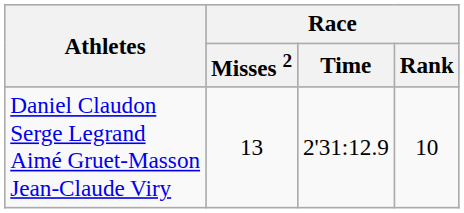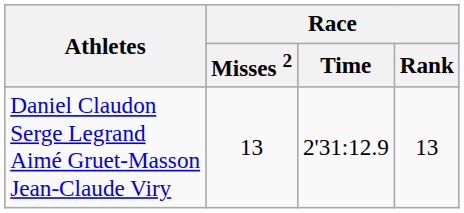(427, 147) 10 -> (427, 147) 13
